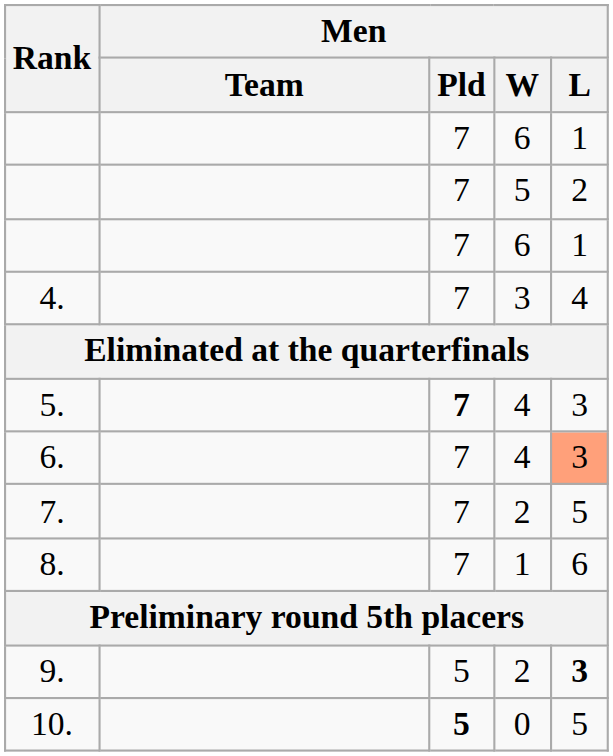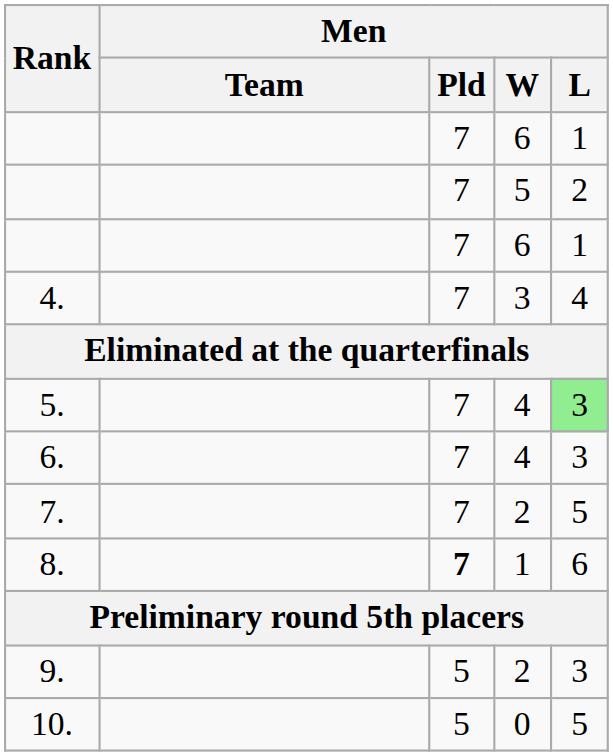(462, 404) bold -> (462, 404) normal
(580, 404) no background -> (580, 404) lightgreen background
(580, 457) lightsalmon background -> (580, 457) no background
(462, 564) normal -> (462, 564) bold
(580, 670) bold -> (580, 670) normal
(462, 723) bold -> (462, 723) normal
